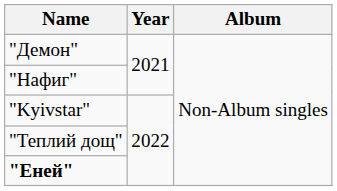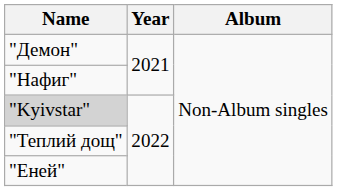(50, 110) no background -> (50, 110) lightgrey background
(41, 170) bold -> (37, 170) normal
